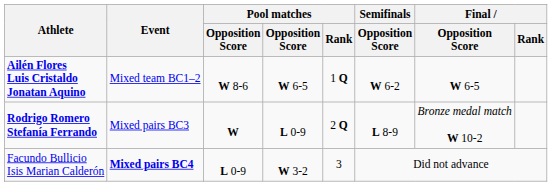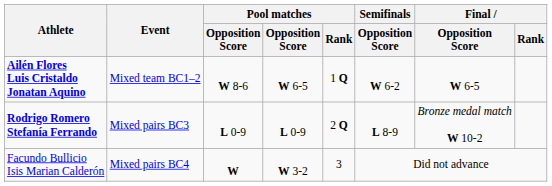(233, 132) W -> (233, 132) L 0-9
(152, 165) bold -> (149, 165) normal
(233, 171) L 0-9 -> (233, 171) W
